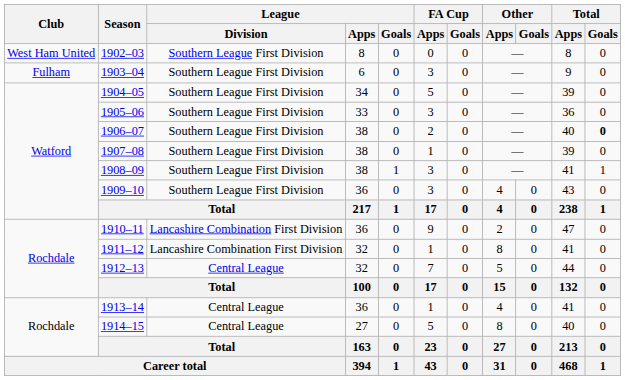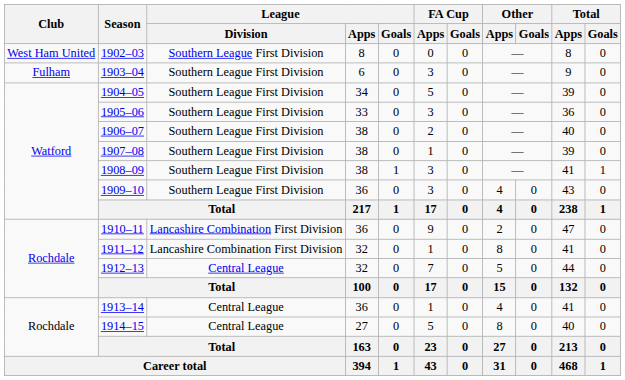(603, 131) bold -> (603, 131) normal
